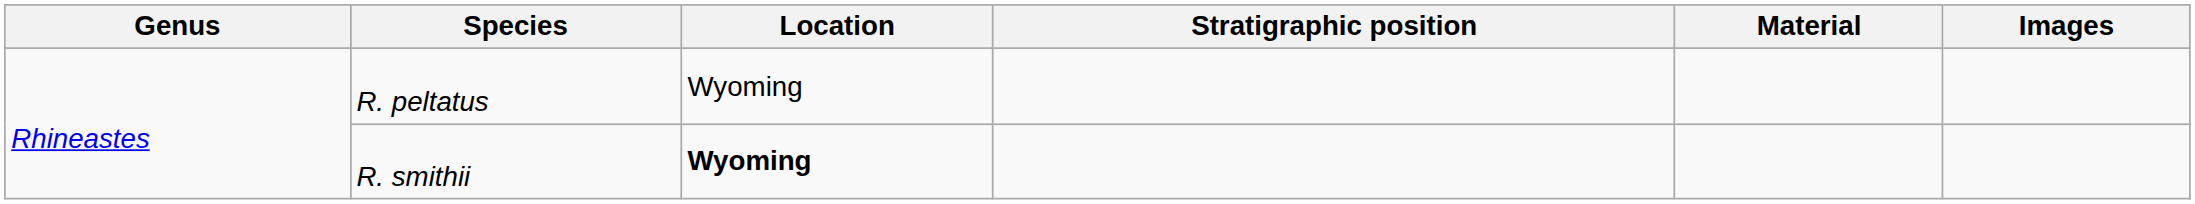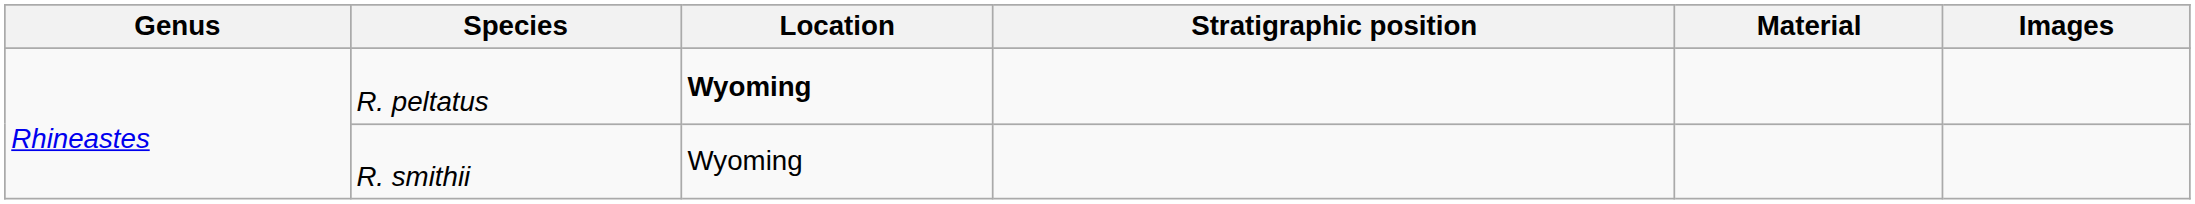(745, 85) normal -> (749, 85) bold
(749, 160) bold -> (745, 160) normal
